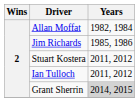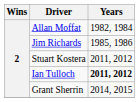(111, 74) normal -> (111, 74) bold
(111, 90) lightgrey background -> (111, 90) no background
